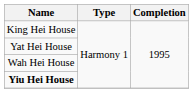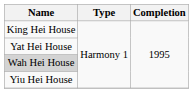(41, 63) no background -> (41, 63) lightgrey background
(41, 79) bold -> (41, 79) normal
